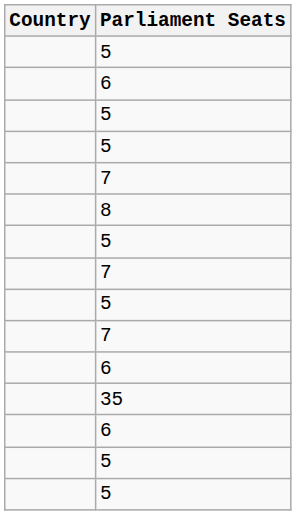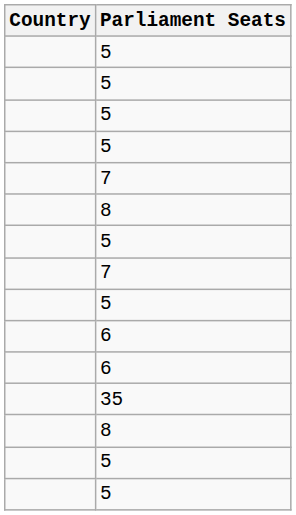(106, 84) 6 -> (106, 84) 5
(106, 336) 7 -> (106, 336) 6
(106, 431) 6 -> (106, 431) 8
